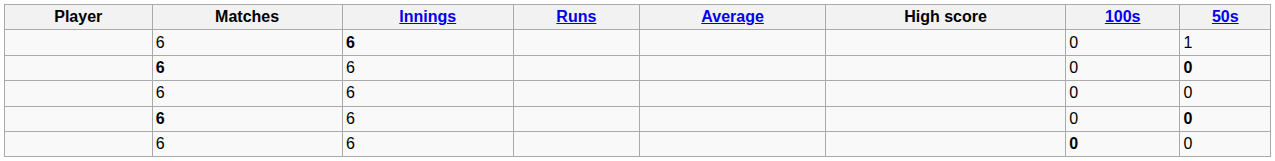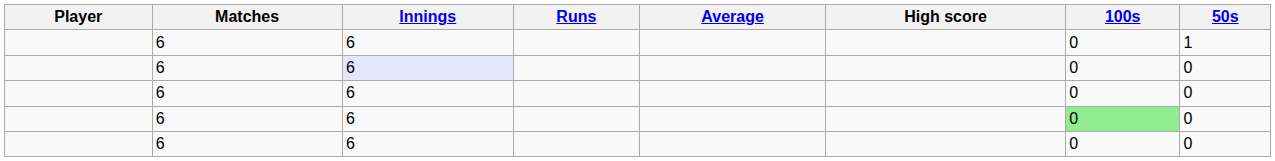(350, 42) bold -> (350, 42) normal
(160, 67) bold -> (160, 67) normal
(350, 67) no background -> (350, 67) lavender background
(1188, 67) bold -> (1188, 67) normal
(160, 118) bold -> (160, 118) normal
(1074, 118) no background -> (1074, 118) lightgreen background
(1188, 118) bold -> (1188, 118) normal
(1074, 144) bold -> (1074, 144) normal
